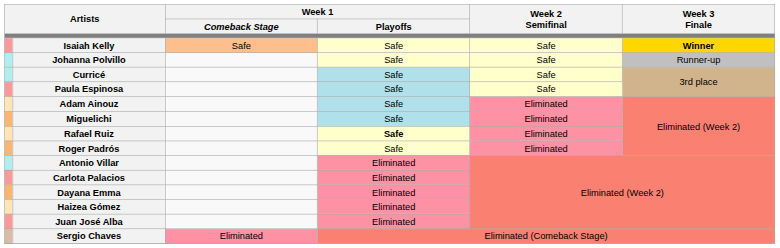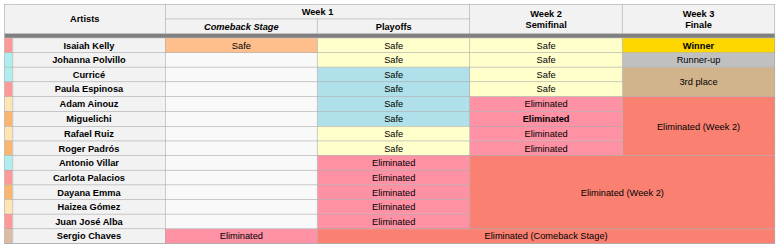(546, 119) normal -> (546, 119) bold
(394, 134) bold -> (394, 134) normal
